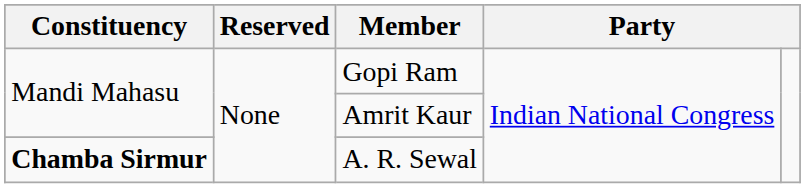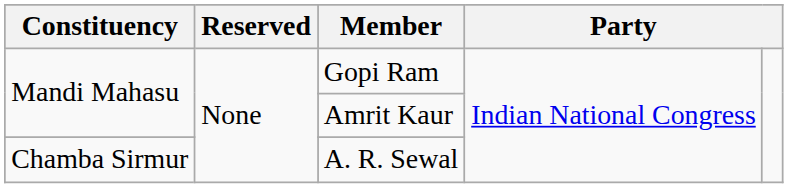(109, 159) bold -> (100, 159) normal
